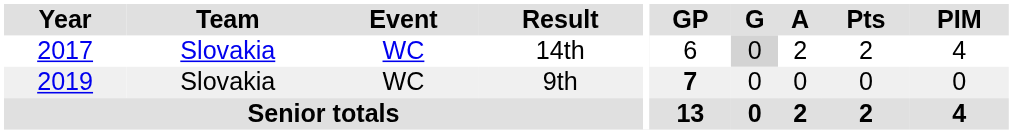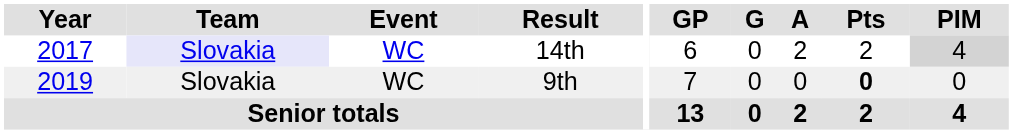(228, 50) no background -> (228, 50) lavender background
(755, 50) lightgrey background -> (755, 50) no background
(959, 50) no background -> (959, 50) lightgrey background
(690, 82) bold -> (690, 82) normal
(866, 82) normal -> (866, 82) bold
